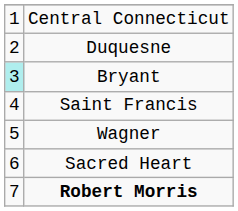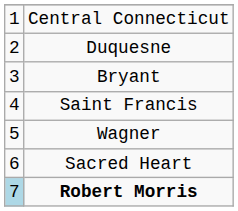(14, 77) paleturquoise background -> (14, 77) no background
(14, 192) no background -> (14, 192) lightblue background
